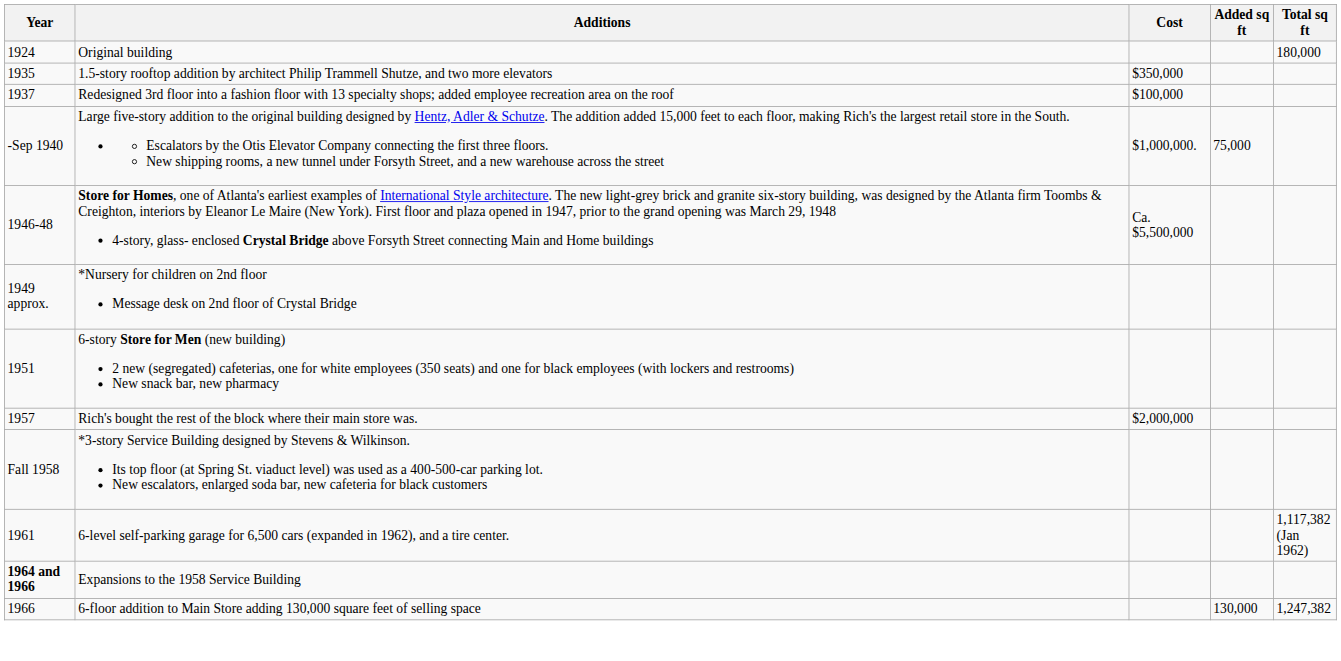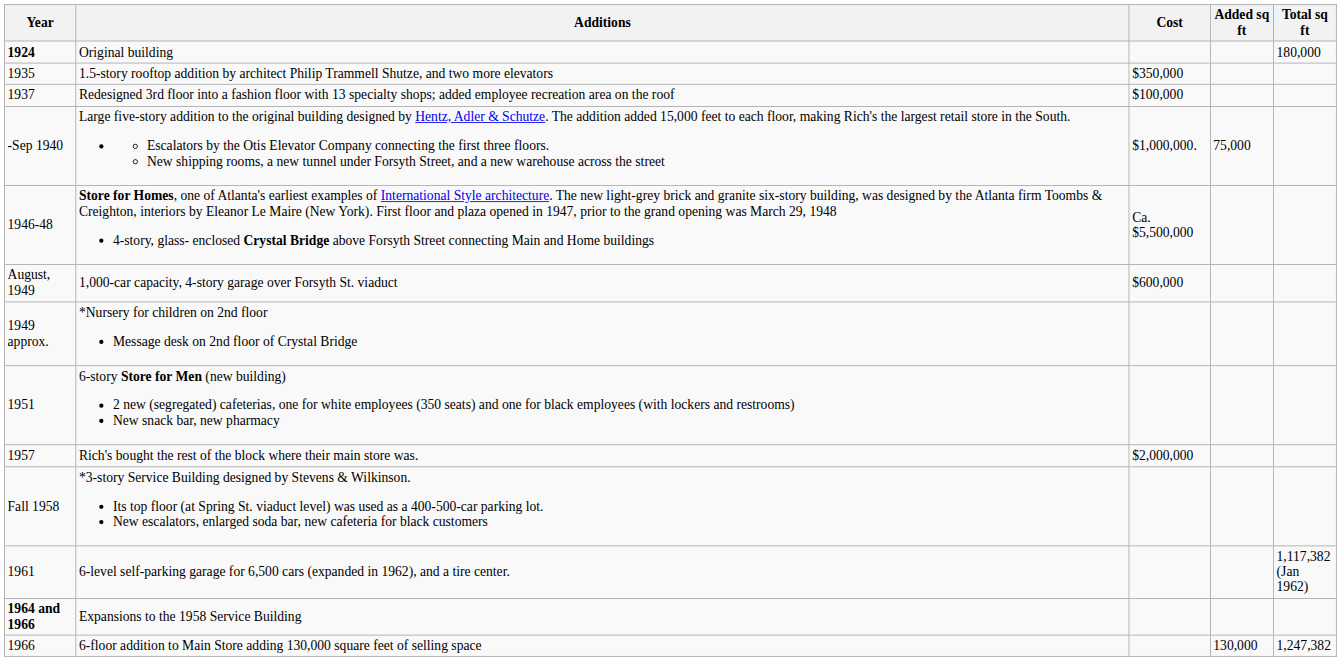(21, 52) normal -> (21, 52) bold
+ row: (238, 283)
